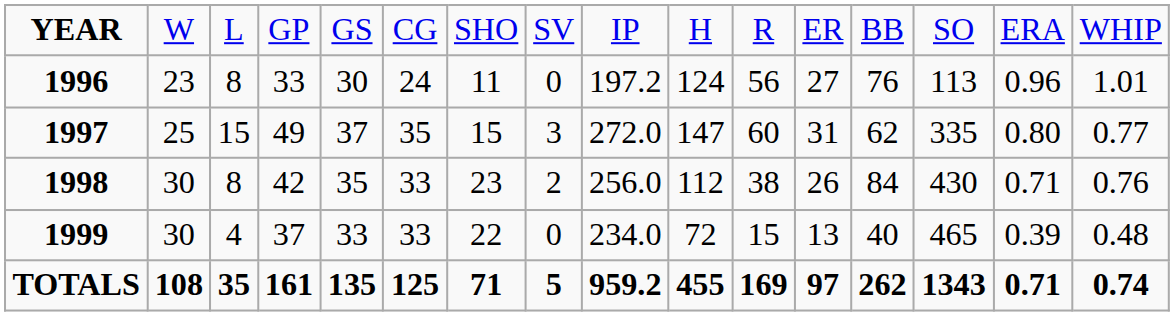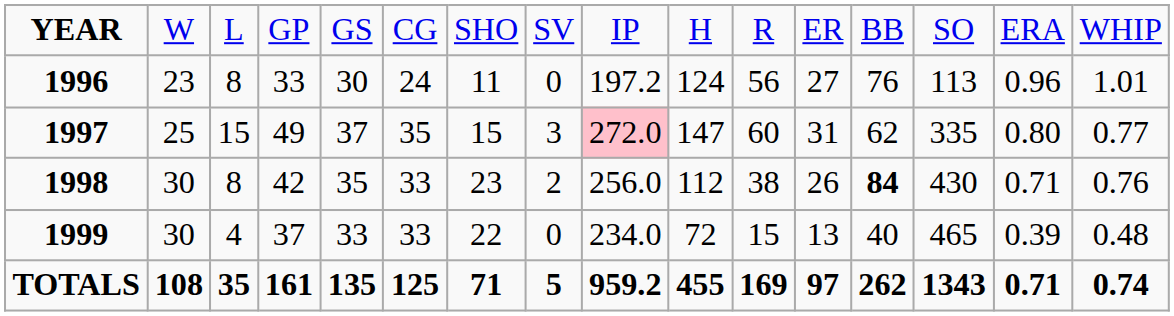(625, 132) no background -> (625, 132) pink background
(882, 183) normal -> (882, 183) bold
